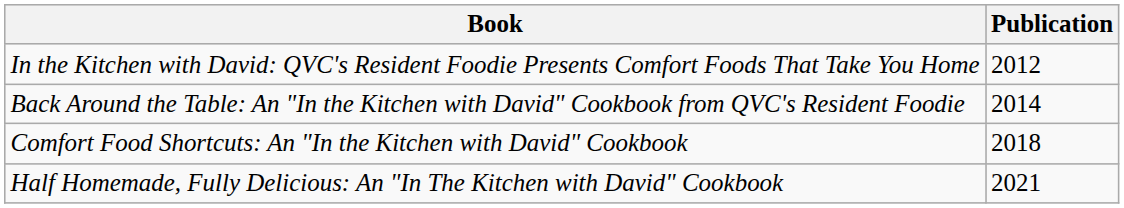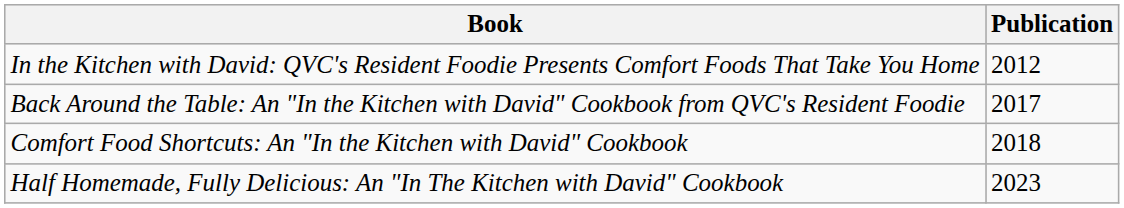(1016, 103) 2014 -> (1016, 103) 2017
(1016, 182) 2021 -> (1016, 182) 2023
